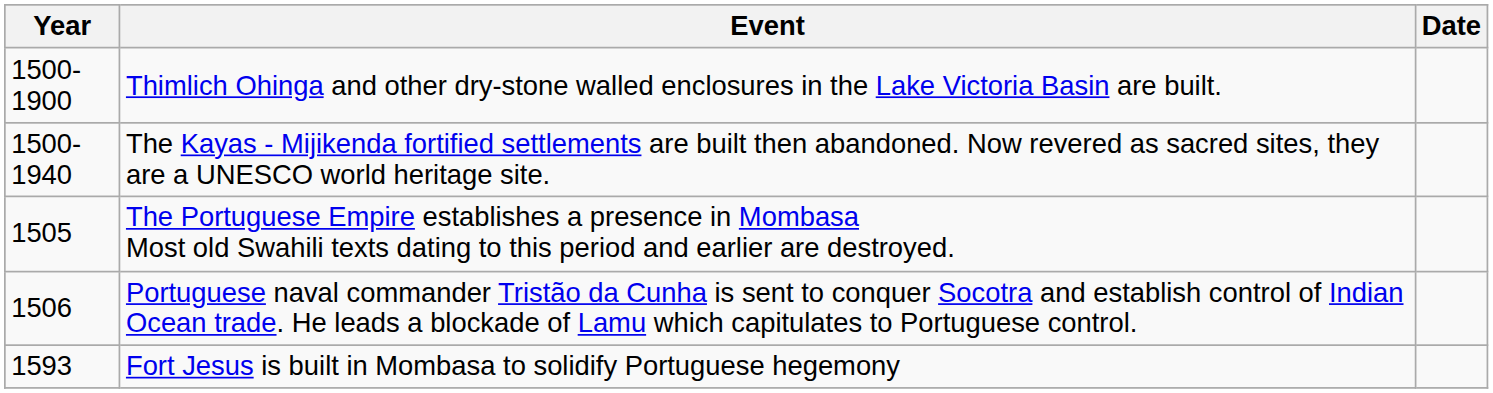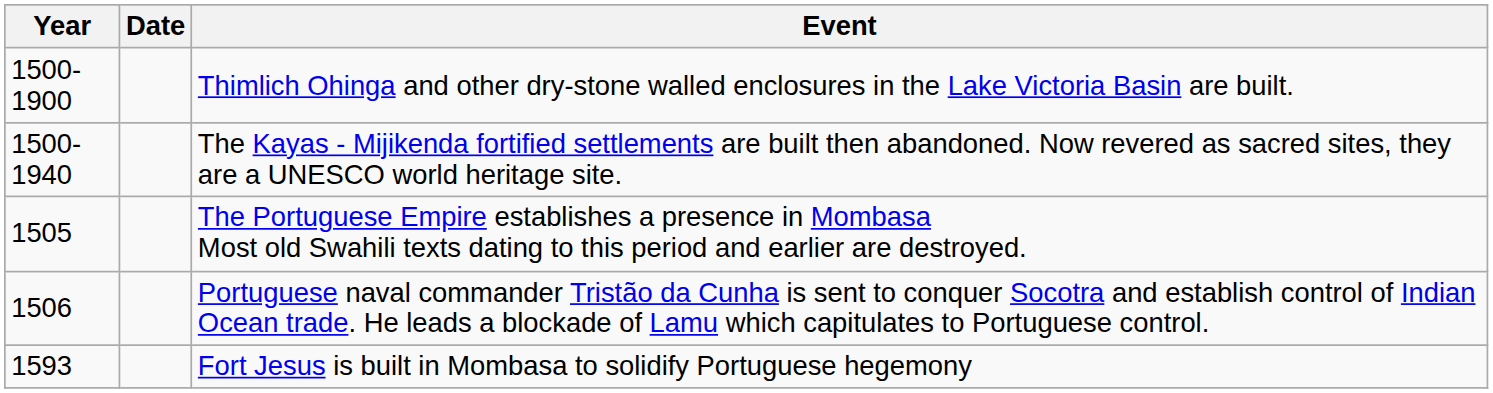columns swapped: (1451, 26) <-> (768, 26)
